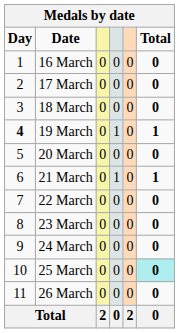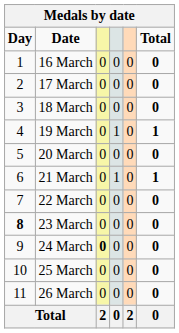(20, 131) bold -> (20, 131) normal
(20, 223) normal -> (20, 223) bold
(103, 246) normal -> (103, 246) bold
(155, 269) paleturquoise background -> (155, 269) no background
